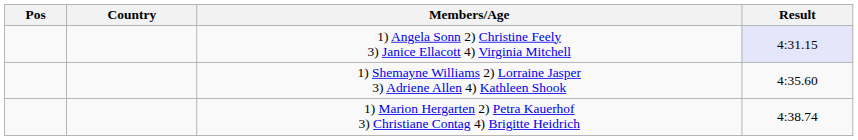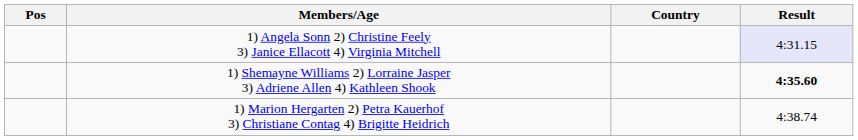columns swapped: (132, 15) <-> (469, 15)
(797, 80) normal -> (797, 80) bold
